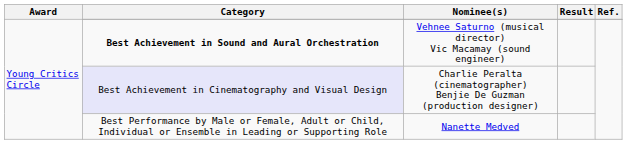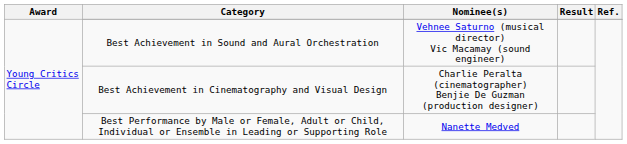(243, 43) bold -> (243, 43) normal
(243, 90) lavender background -> (243, 90) no background
